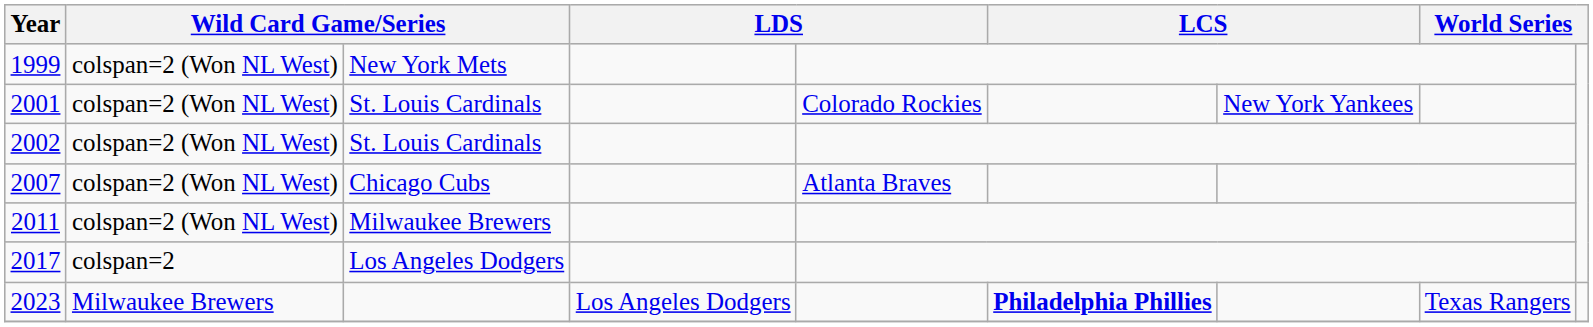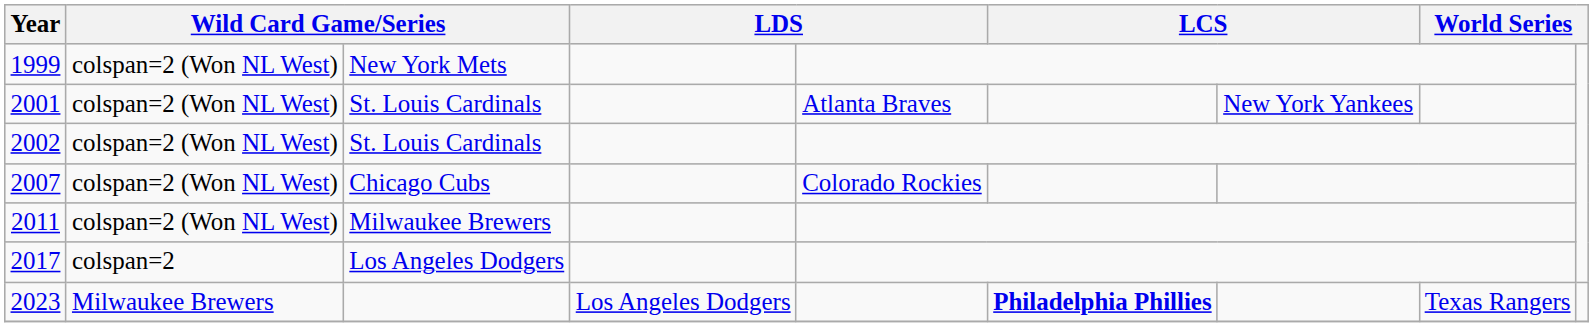(892, 103) Colorado Rockies -> (877, 103) Atlanta Braves
(877, 182) Atlanta Braves -> (892, 182) Colorado Rockies
